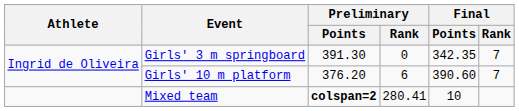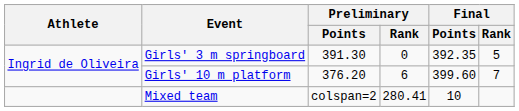(454, 55) 342.35 -> (454, 55) 392.35
(496, 55) 7 -> (496, 55) 5
(454, 76) 390.60 -> (454, 76) 399.60
(344, 96) bold -> (344, 96) normal
